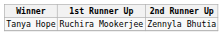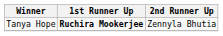(101, 24) normal -> (101, 24) bold
